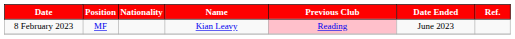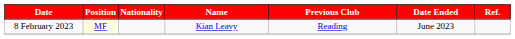(100, 26) no background -> (100, 26) lightyellow background
(332, 26) pink background -> (332, 26) no background
